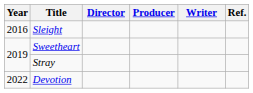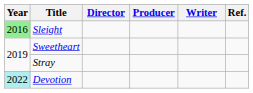(17, 29) no background -> (17, 29) lightgreen background
(17, 79) no background -> (17, 79) paleturquoise background
